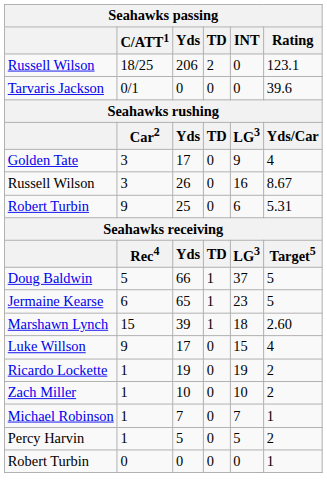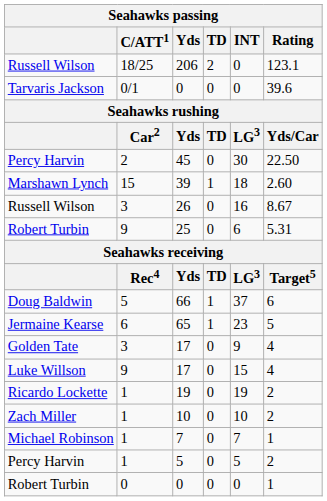+ row: (46, 160)
rows swapped: (58, 324) <-> (43, 160)
(270, 278) 5 -> (270, 301) 6
